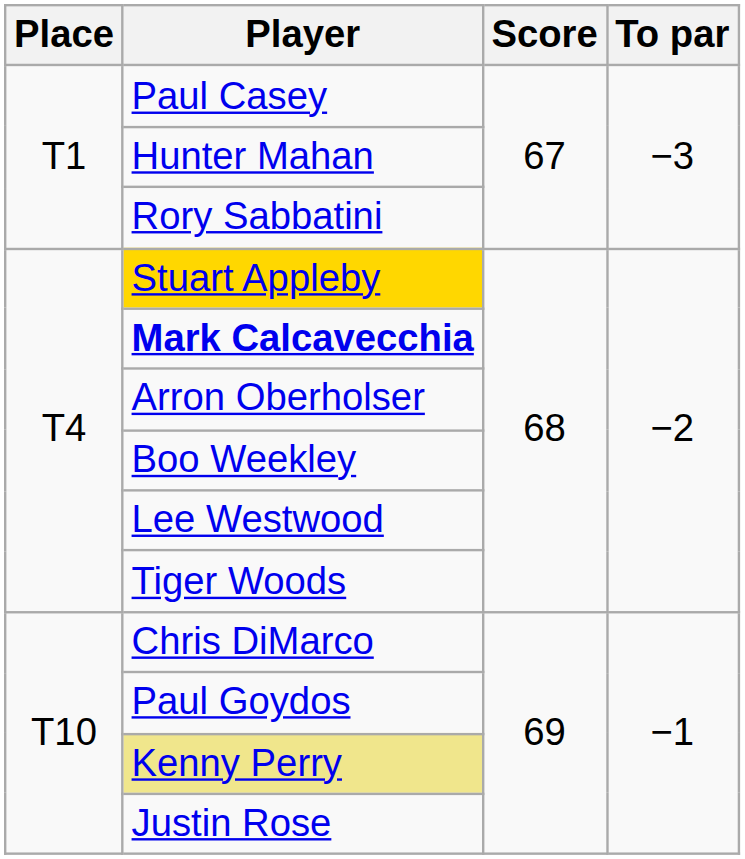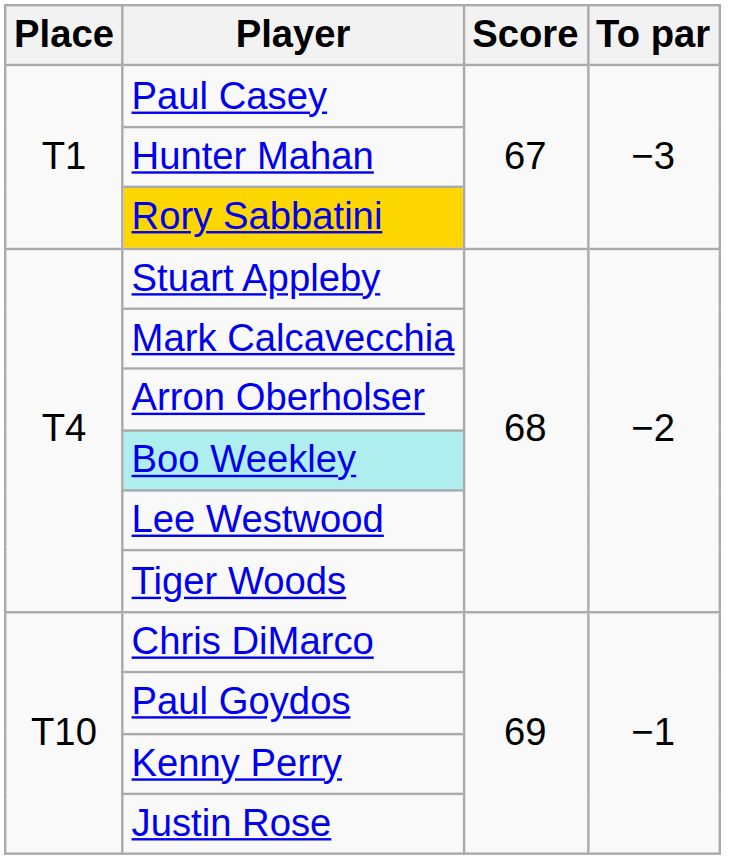(257, 216) no background -> (257, 216) gold background
(256, 277) gold background -> (256, 277) no background
(303, 338) bold -> (293, 338) normal
(244, 459) no background -> (244, 459) paleturquoise background
(237, 762) khaki background -> (237, 762) no background
